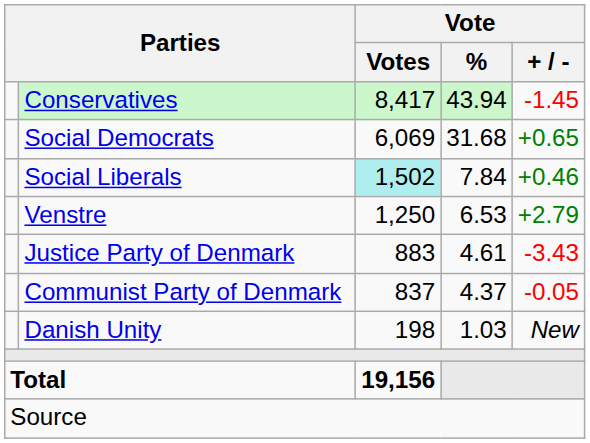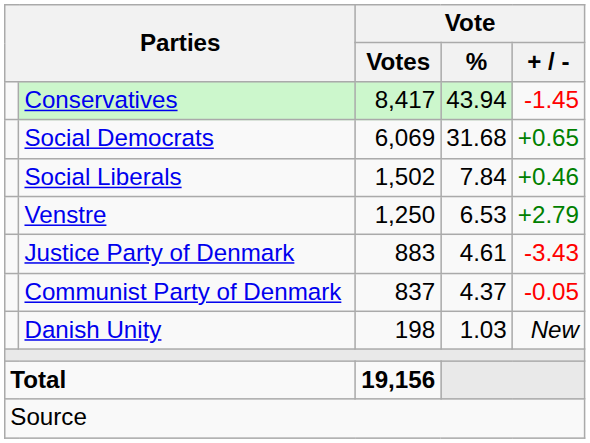(405, 176) paleturquoise background -> (405, 176) no background
